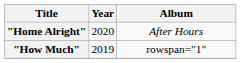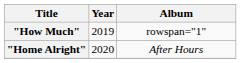rows swapped: (47, 49) <-> (47, 31)
